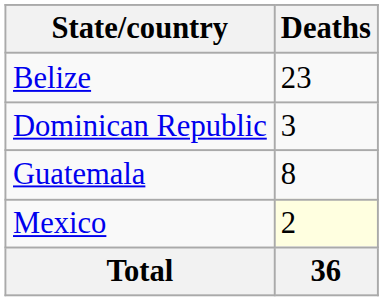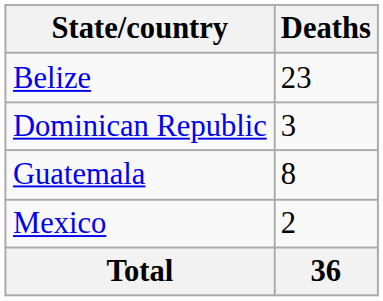(289, 222) lightyellow background -> (289, 222) no background
